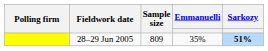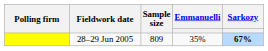(243, 40) 51% -> (243, 40) 67%
